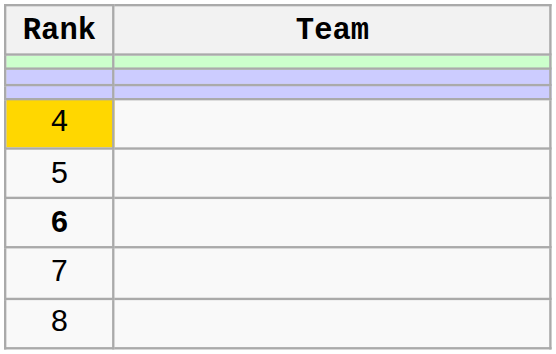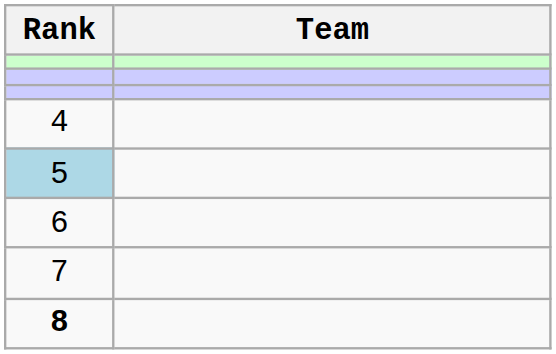(59, 123) gold background -> (59, 123) no background
(59, 173) no background -> (59, 173) lightblue background
(59, 223) bold -> (59, 223) normal
(59, 323) normal -> (59, 323) bold
